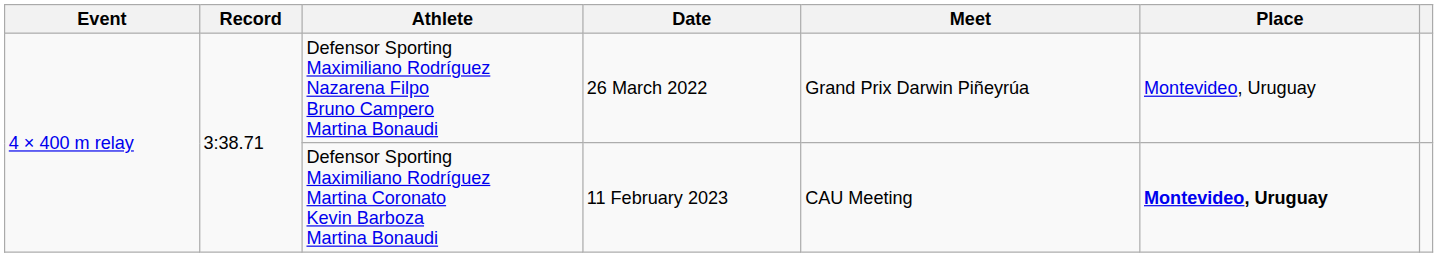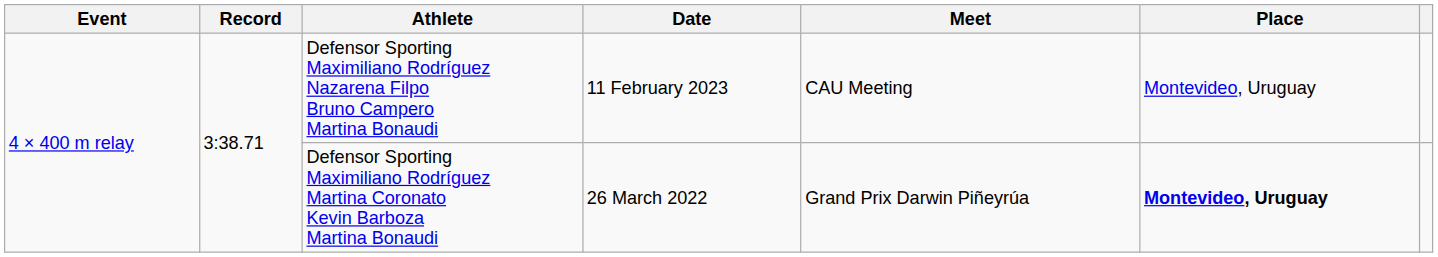(647, 88) 26 March 2022 -> (657, 88) 11 February 2023
(917, 88) Grand Prix Darwin Piñeyrúa -> (859, 88) CAU Meeting
(657, 198) 11 February 2023 -> (647, 198) 26 March 2022
(859, 198) CAU Meeting -> (917, 198) Grand Prix Darwin Piñeyrúa
